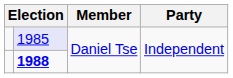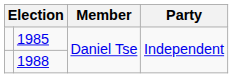(33, 38) lavender background -> (33, 38) no background
(33, 61) bold -> (33, 61) normal
